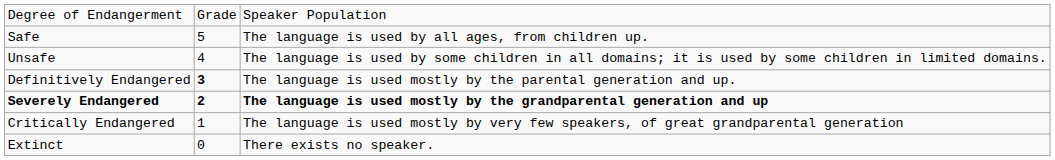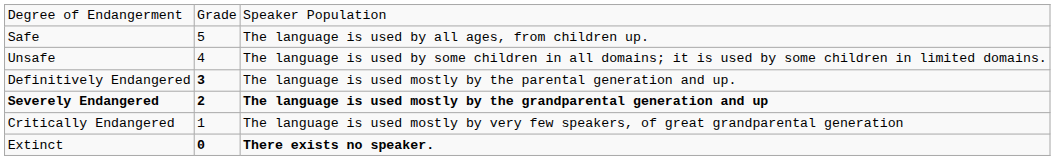(201, 145) normal -> (201, 145) bold
(339, 145) normal -> (339, 145) bold
